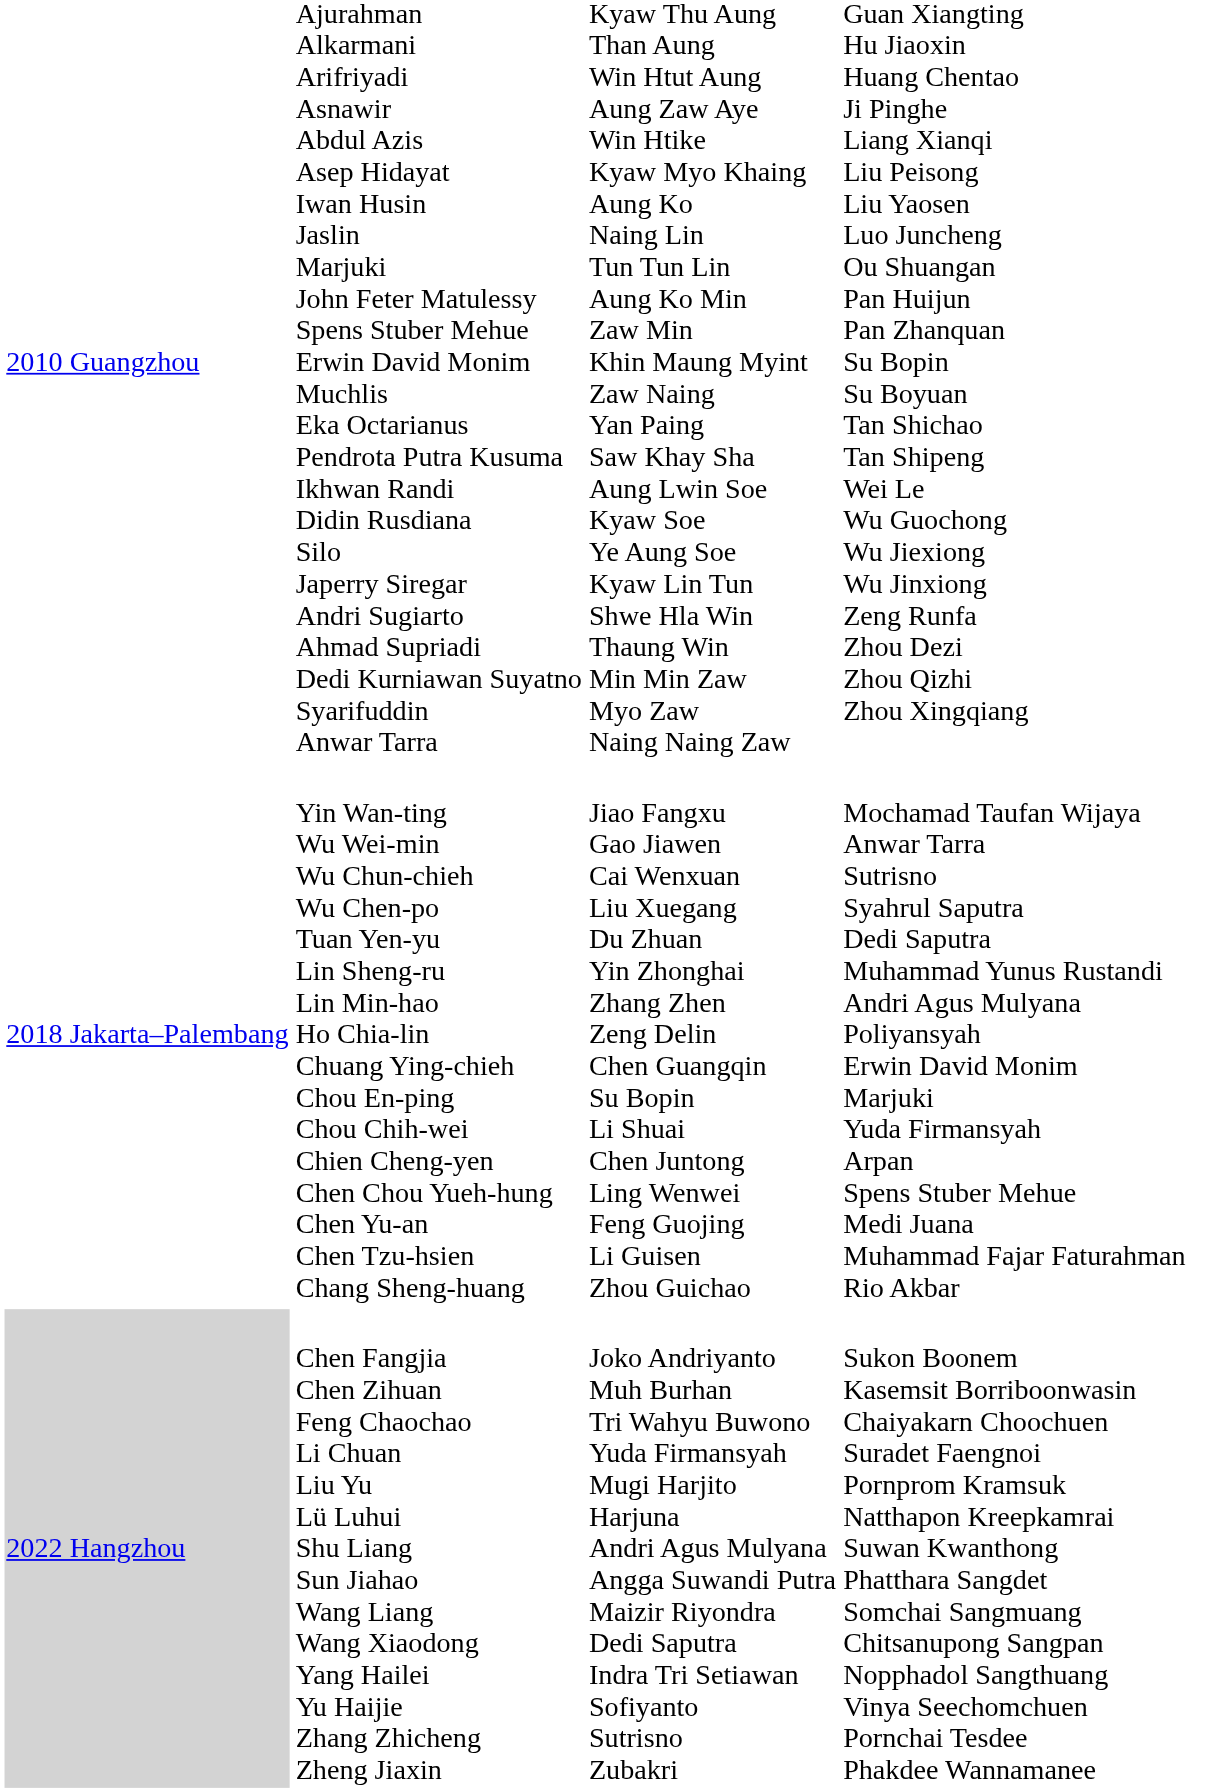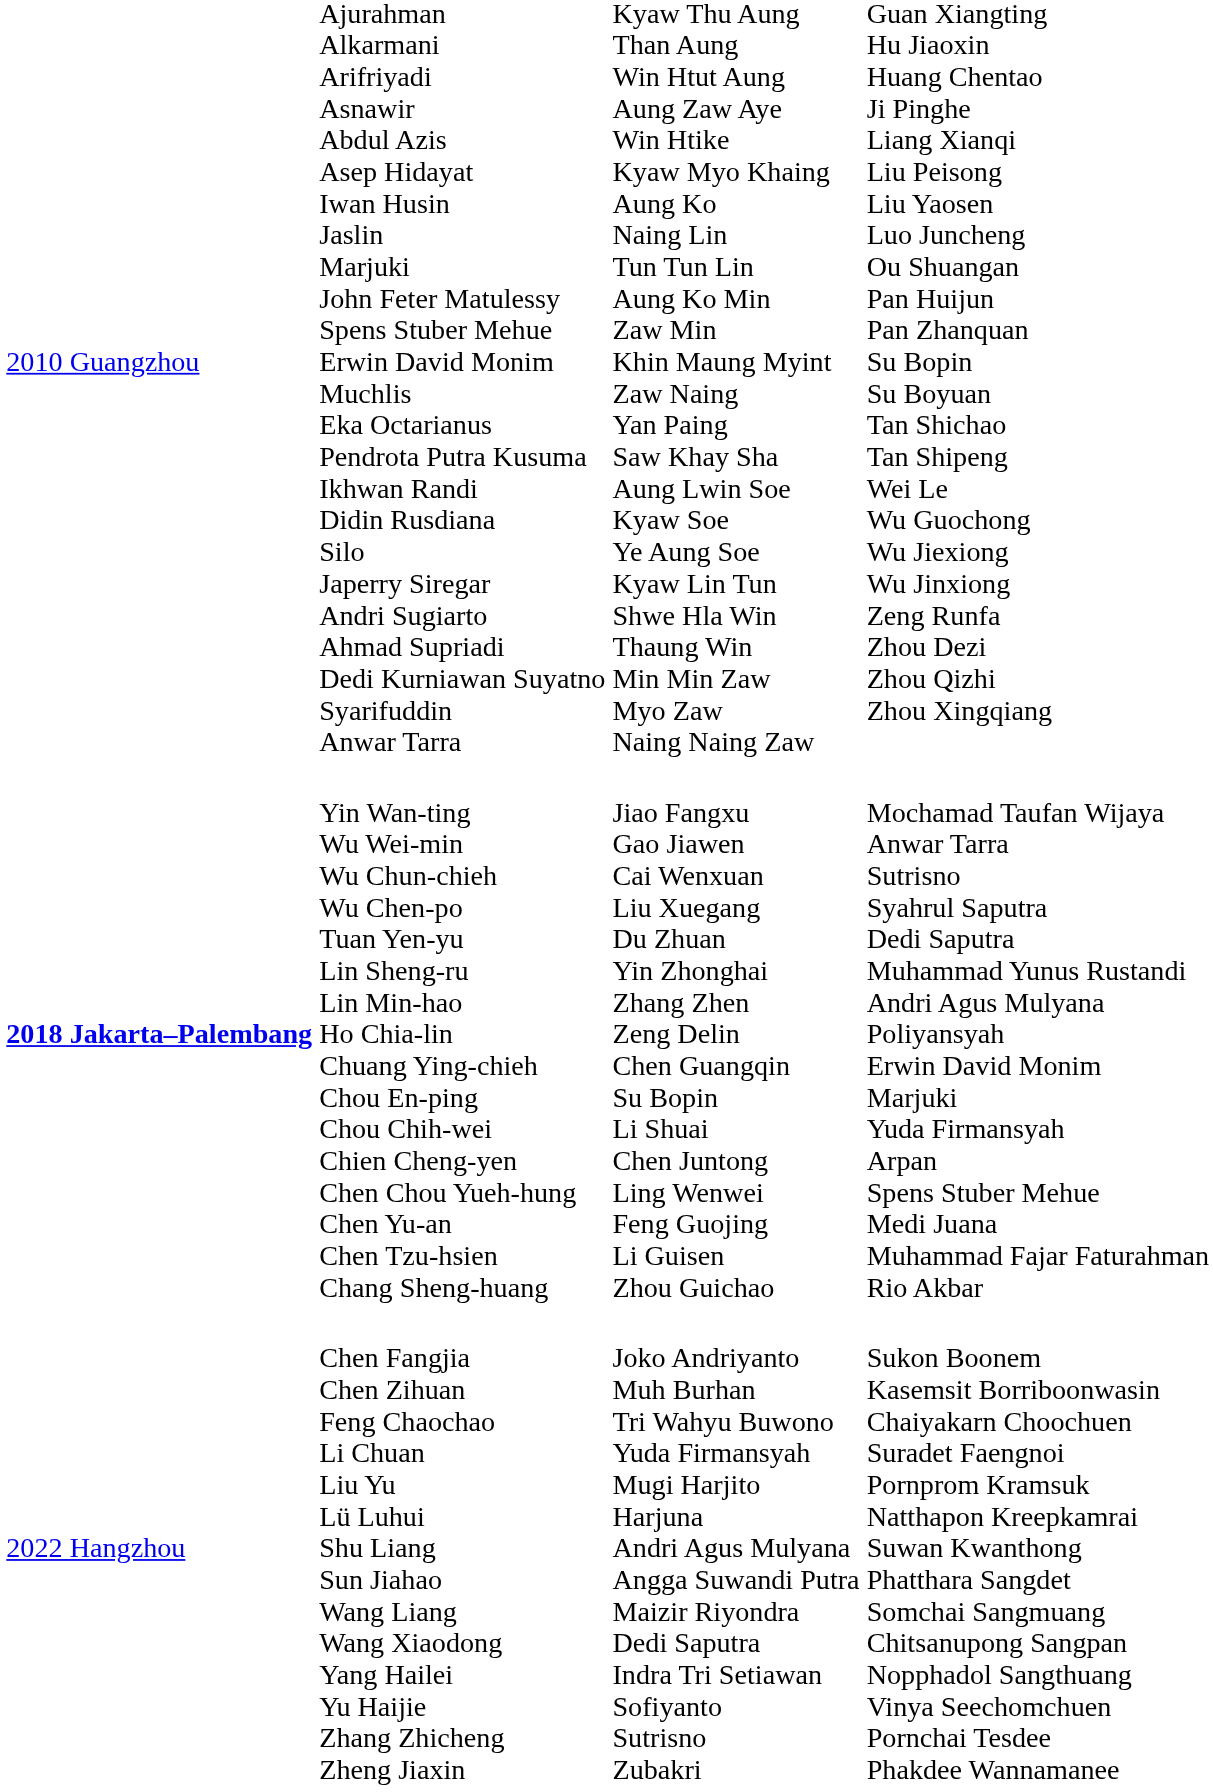(147, 1034) normal -> (159, 1034) bold
(96, 1548) lightgrey background -> (96, 1548) no background
